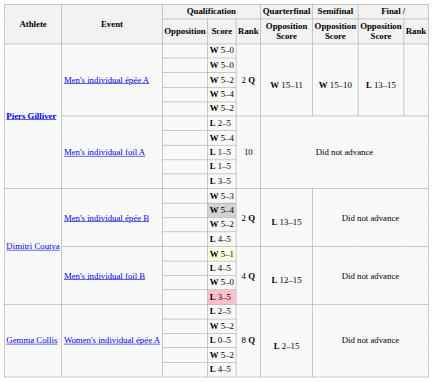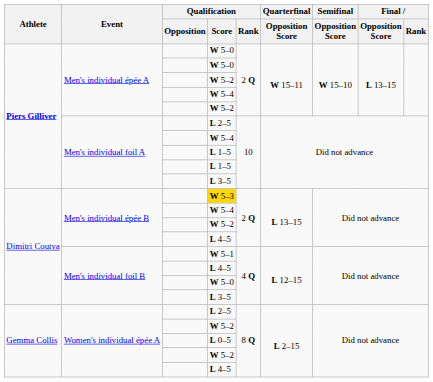(222, 196) no background -> (222, 196) gold background
(222, 210) lightgrey background -> (222, 210) no background
(222, 254) lightyellow background -> (222, 254) no background
(220, 297) pink background -> (220, 297) no background
